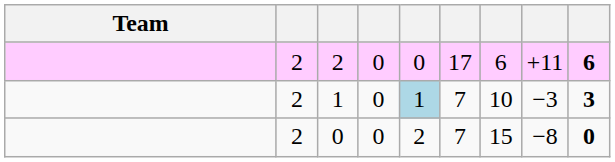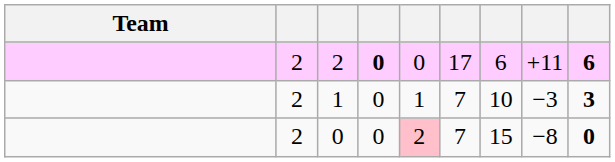(378, 61) normal -> (378, 61) bold
(419, 99) lightblue background -> (419, 99) no background
(419, 136) no background -> (419, 136) pink background
